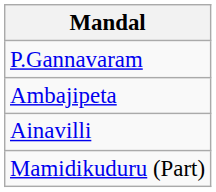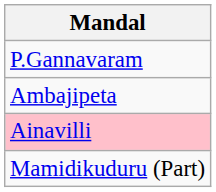(51, 131) no background -> (51, 131) pink background
